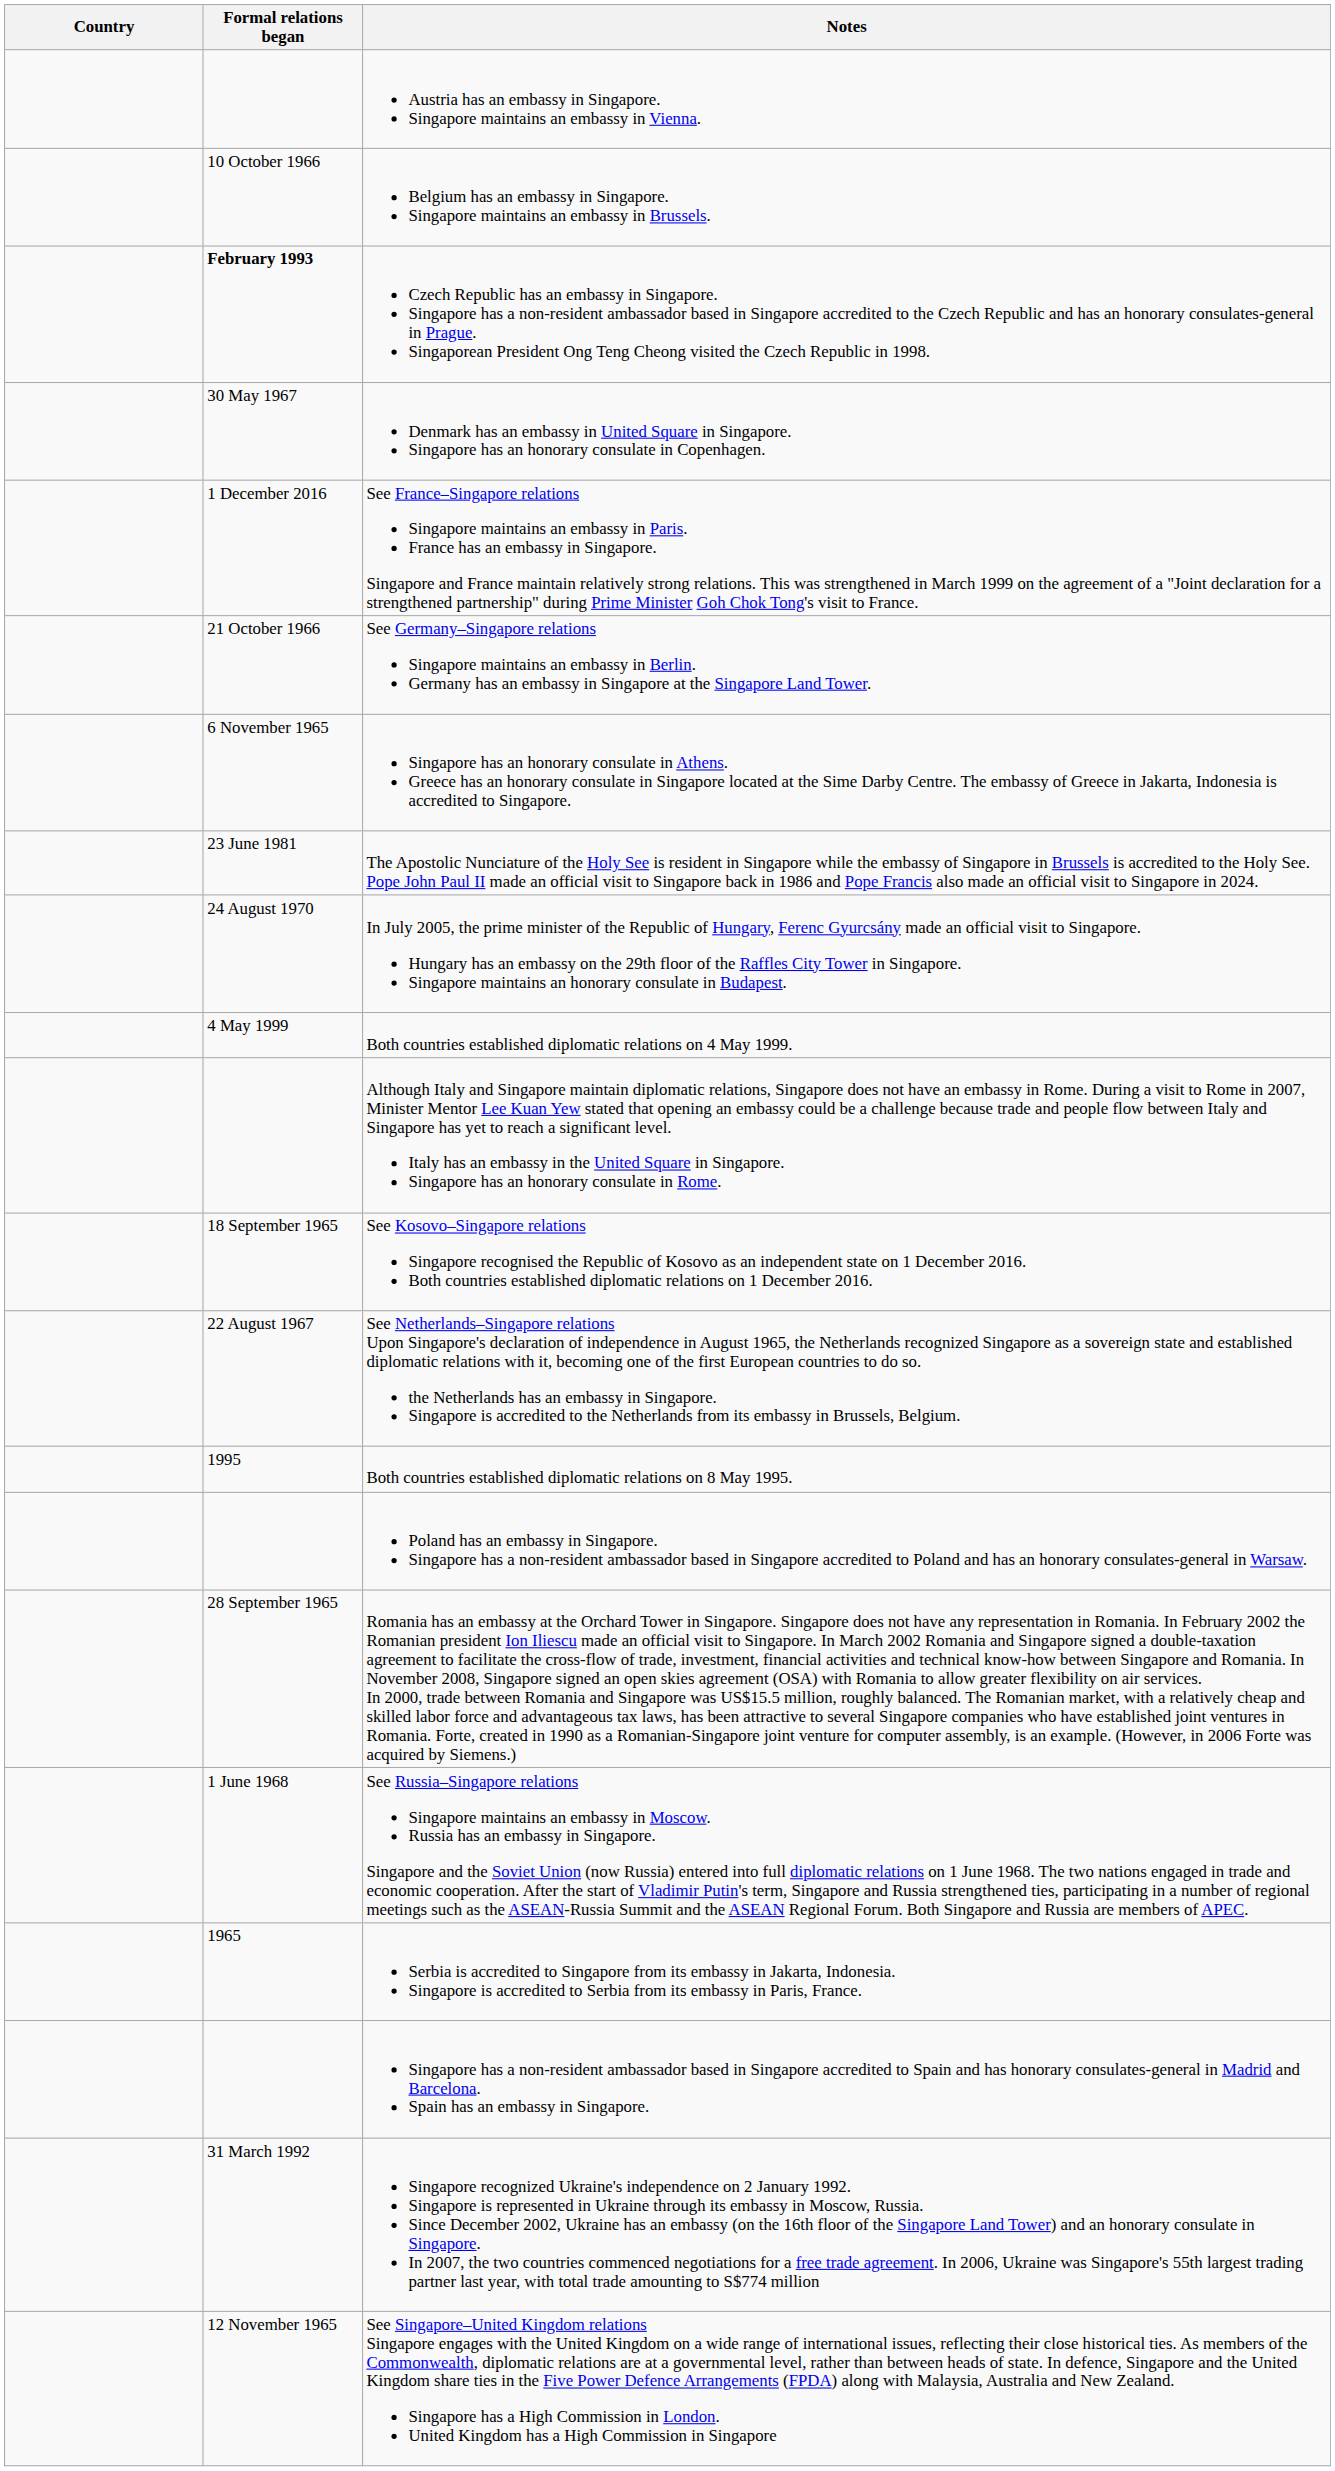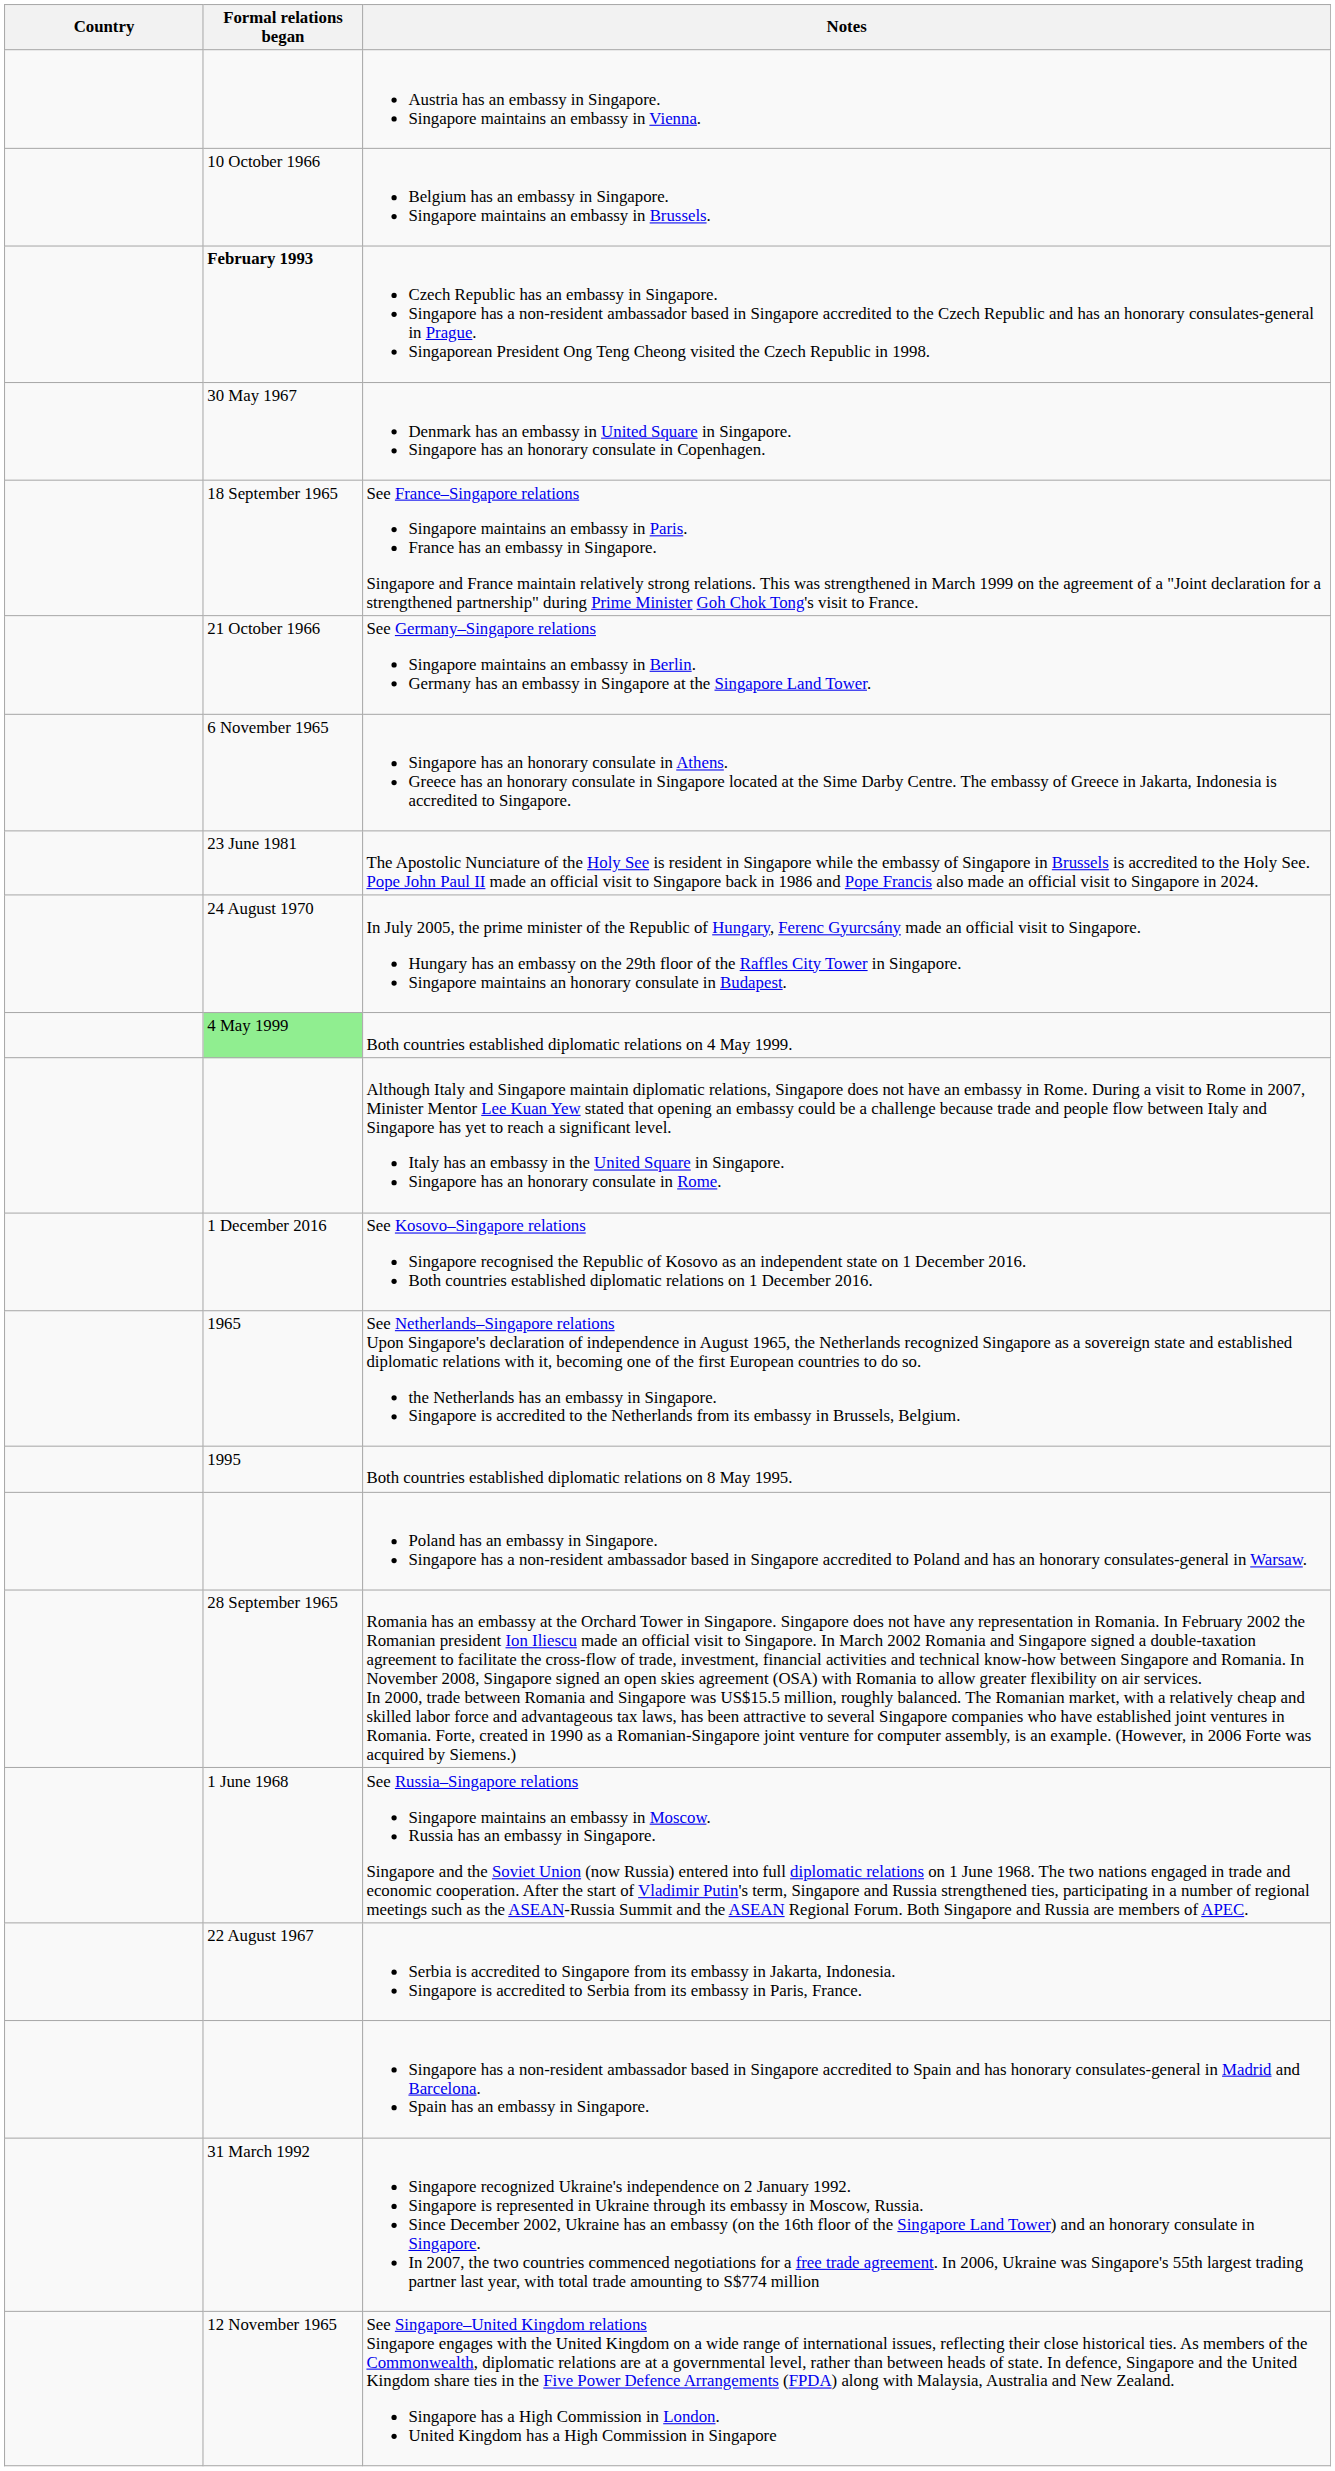(267, 493) 1 December 2016 -> (273, 493) 18 September 1965
(248, 1025) no background -> (248, 1025) lightgreen background
(273, 1225) 18 September 1965 -> (267, 1225) 1 December 2016
(261, 1323) 22 August 1967 -> (224, 1323) 1965
(224, 1935) 1965 -> (261, 1935) 22 August 1967
